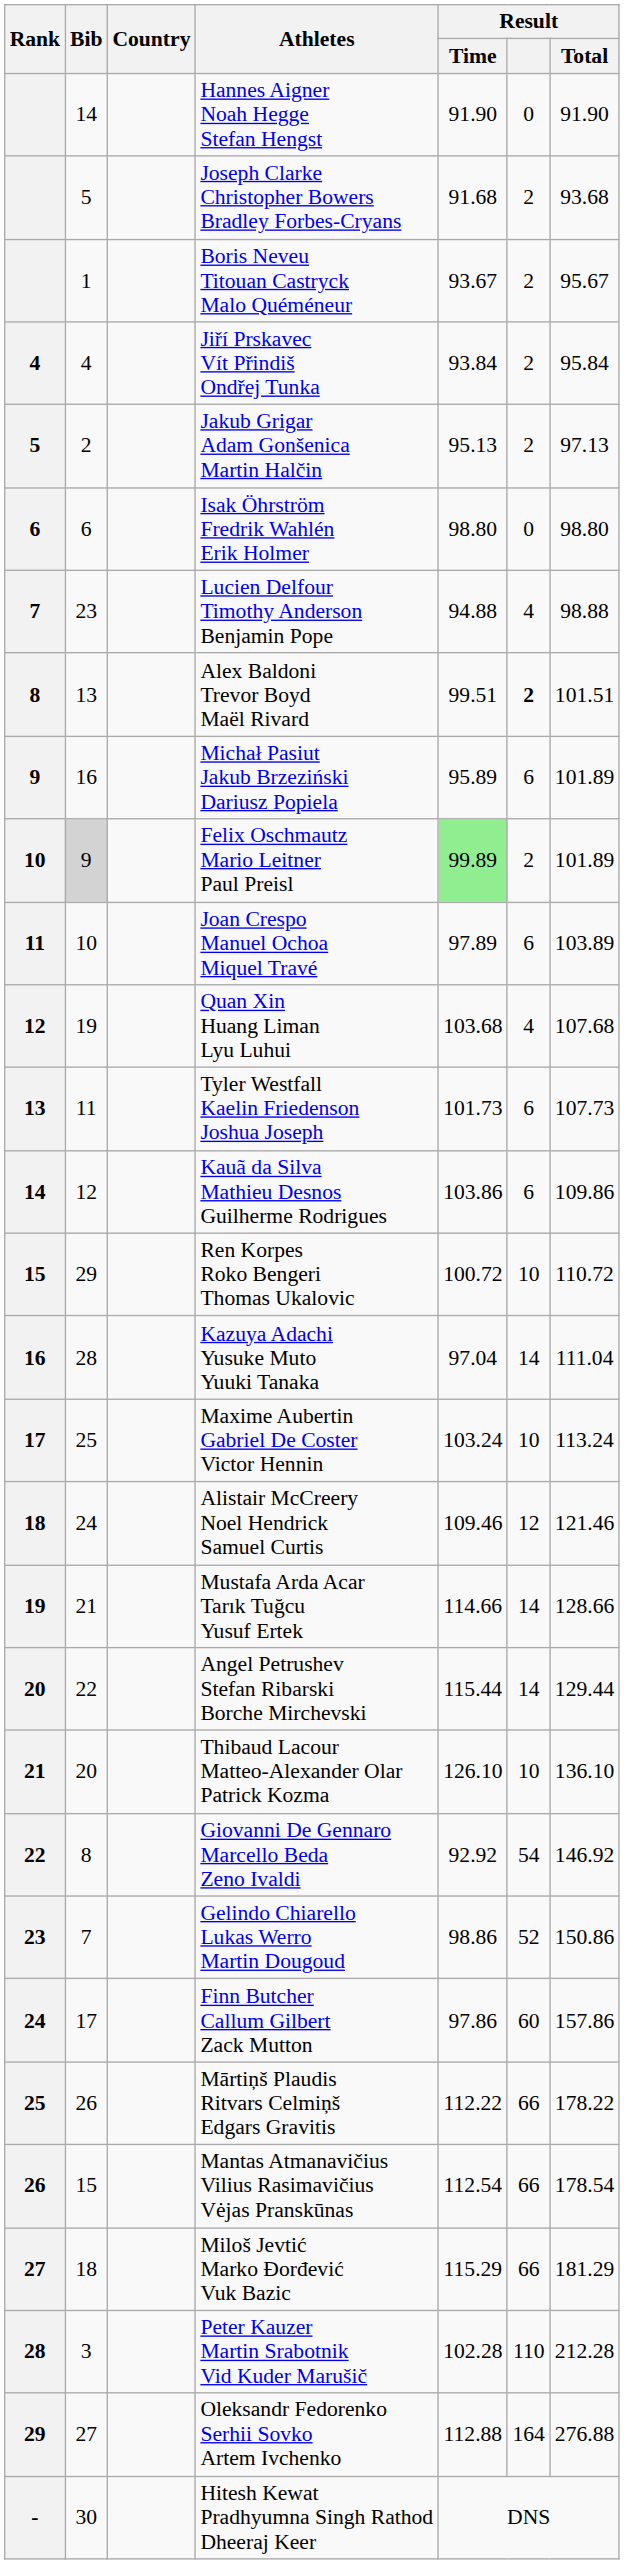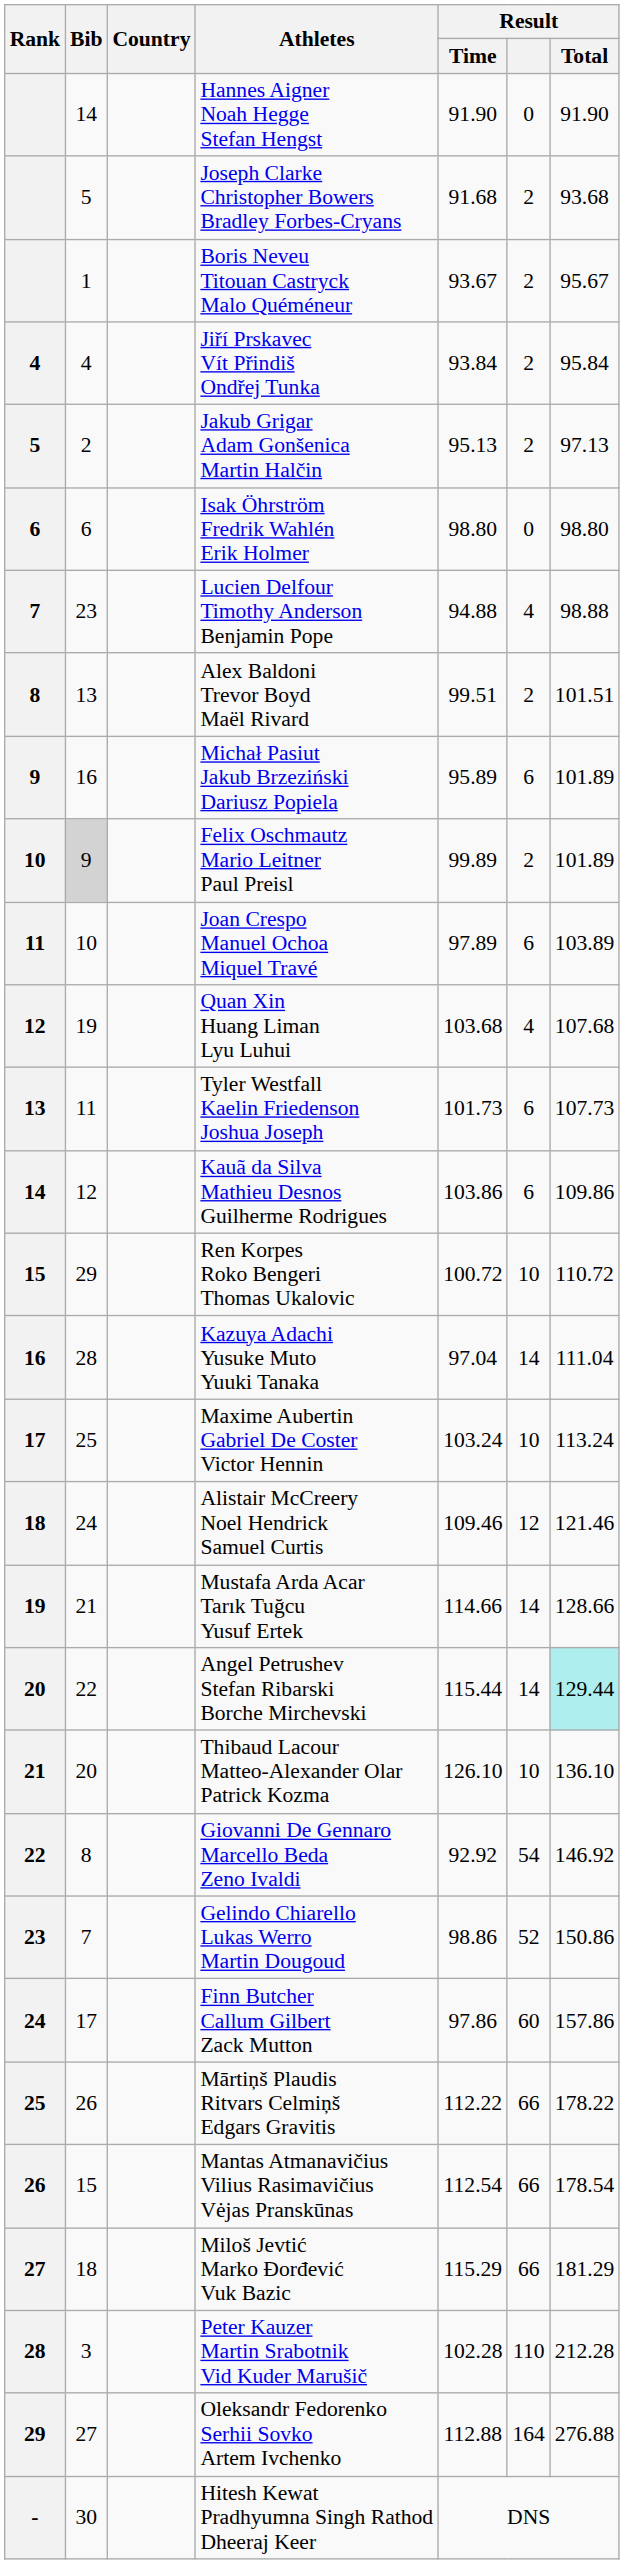(529, 694) bold -> (529, 694) normal
(473, 860) lightgreen background -> (473, 860) no background
(585, 1688) no background -> (585, 1688) paleturquoise background
